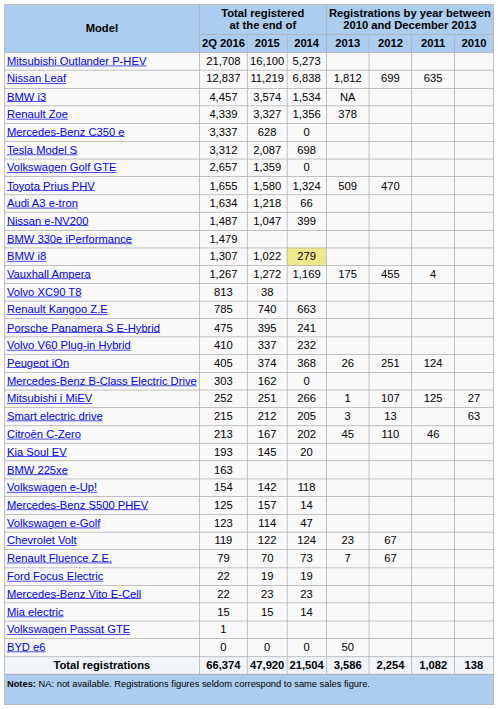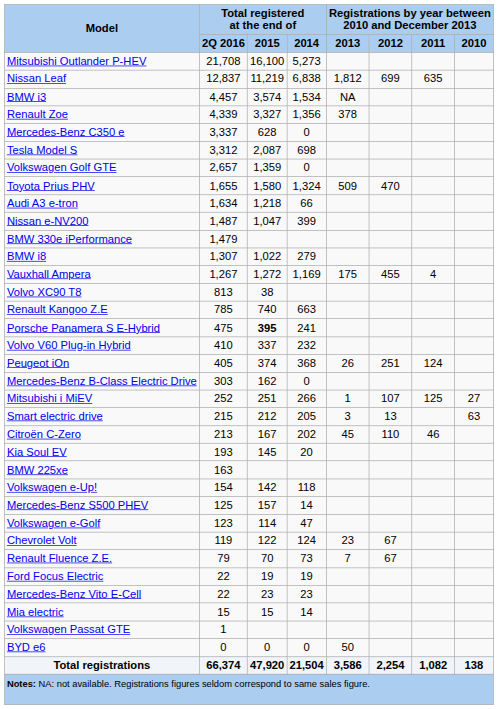(307, 256) khaki background -> (307, 256) no background
(267, 327) normal -> (267, 327) bold
